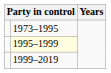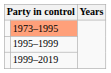(36, 28) no background -> (36, 28) lightsalmon background
(36, 44) lightyellow background -> (36, 44) no background
